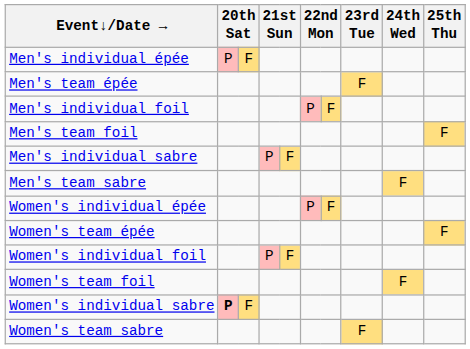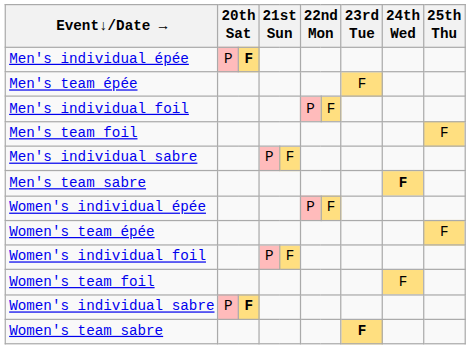(249, 59) normal -> (249, 59) bold
(403, 183) normal -> (403, 183) bold
(228, 307) bold -> (228, 307) normal
(249, 307) normal -> (249, 307) bold
(362, 331) normal -> (362, 331) bold
